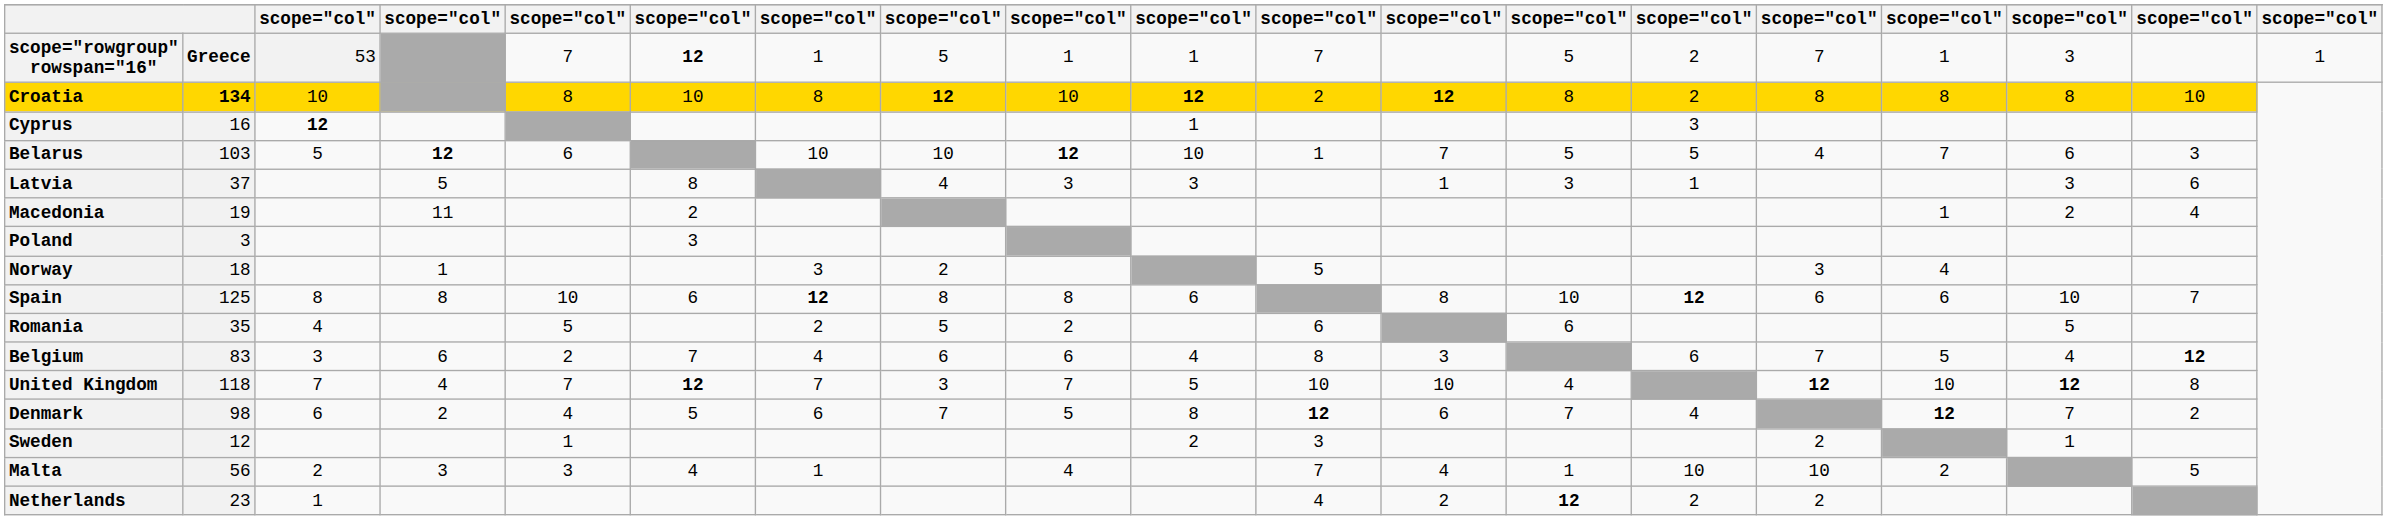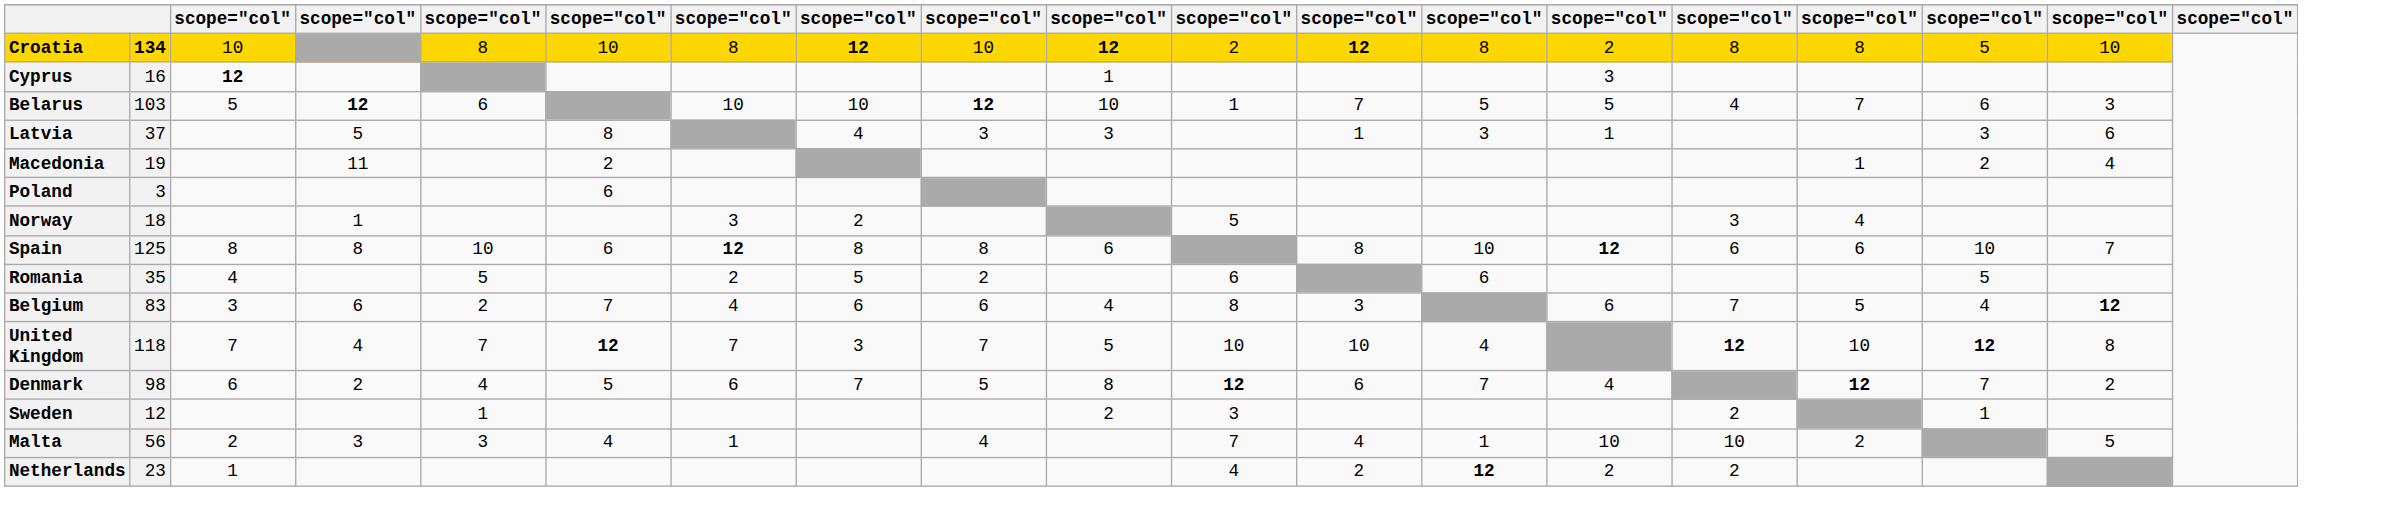- row: (94, 58)
(2069, 97) 8 -> (1985, 48) 5
(693, 241) 3 -> (608, 192) 6
